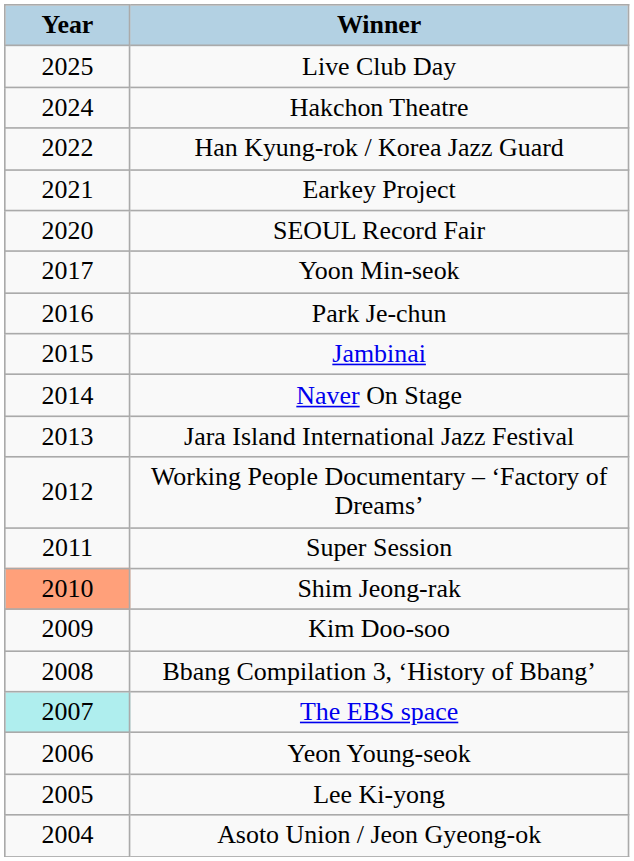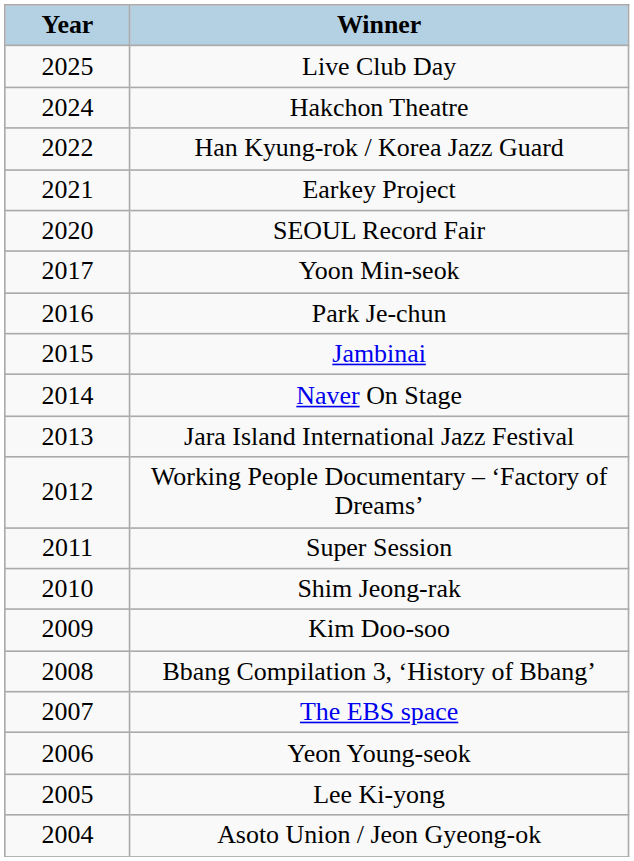(67, 588) lightsalmon background -> (67, 588) no background
(67, 711) paleturquoise background -> (67, 711) no background
